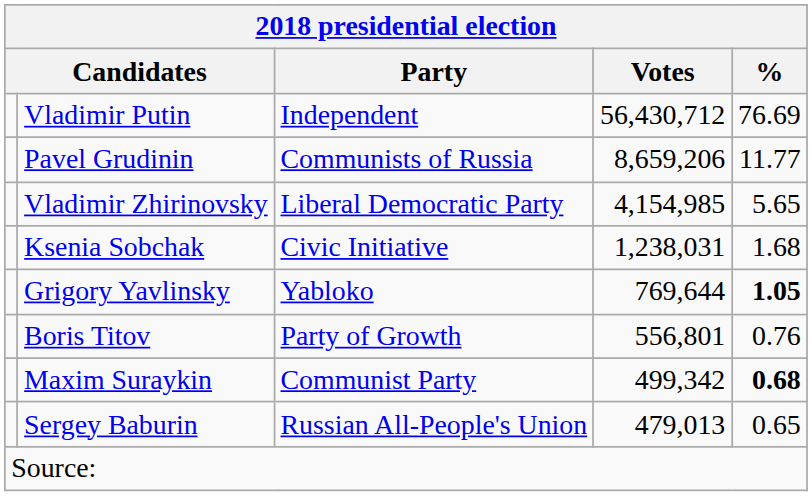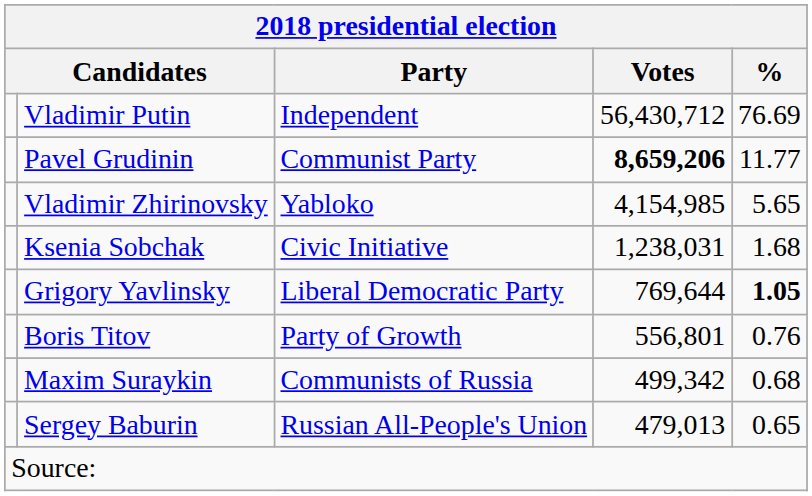(407, 159) Communists of Russia -> (378, 159) Communist Party
(670, 159) normal -> (670, 159) bold
(422, 203) Liberal Democratic Party -> (327, 203) Yabloko
(327, 291) Yabloko -> (422, 291) Liberal Democratic Party
(378, 379) Communist Party -> (407, 379) Communists of Russia
(776, 379) bold -> (776, 379) normal
